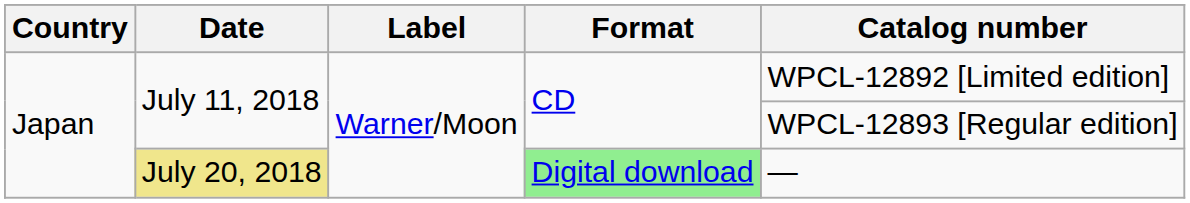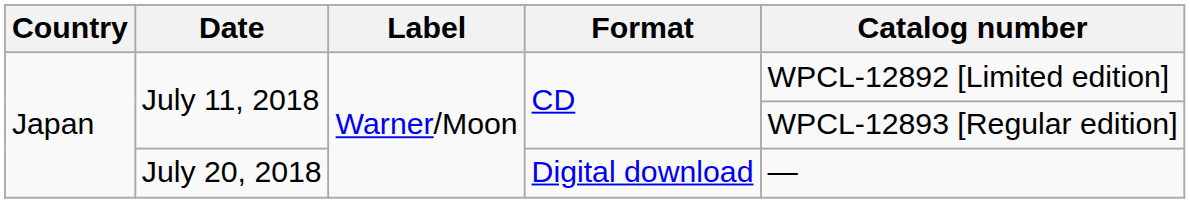(232, 172) khaki background -> (232, 172) no background
(643, 172) lightgreen background -> (643, 172) no background
